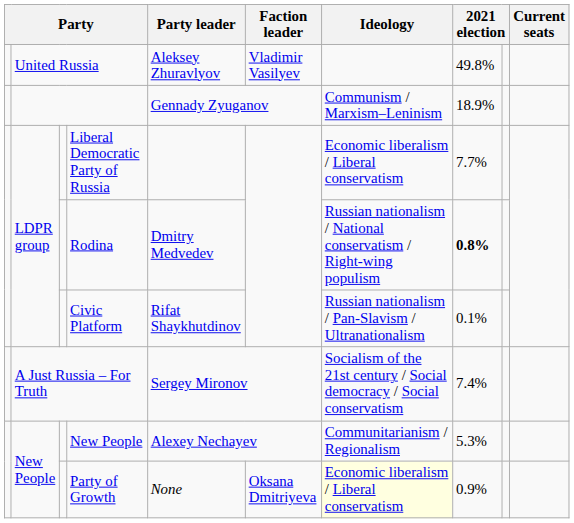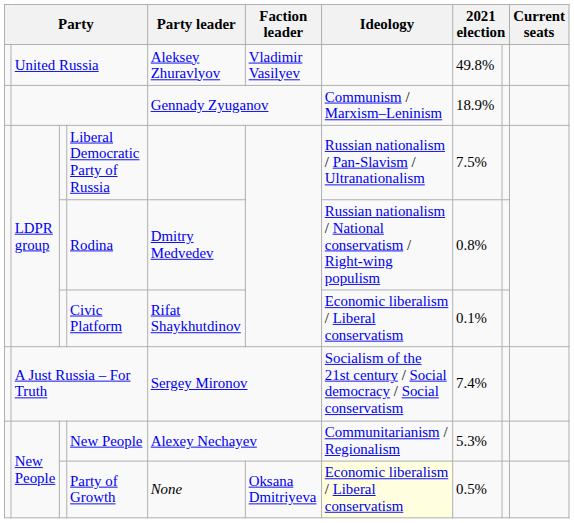(387, 162) Economic liberalism / Liberal conservatism -> (385, 162) Russian nationalism / Pan-Slavism / Ultranationalism
(471, 162) 7.7% -> (471, 162) 7.5%
(473, 244) bold -> (471, 244) normal
(385, 318) Russian nationalism / Pan-Slavism / Ultranationalism -> (387, 318) Economic liberalism / Liberal conservatism
(471, 489) 0.9% -> (471, 489) 0.5%
